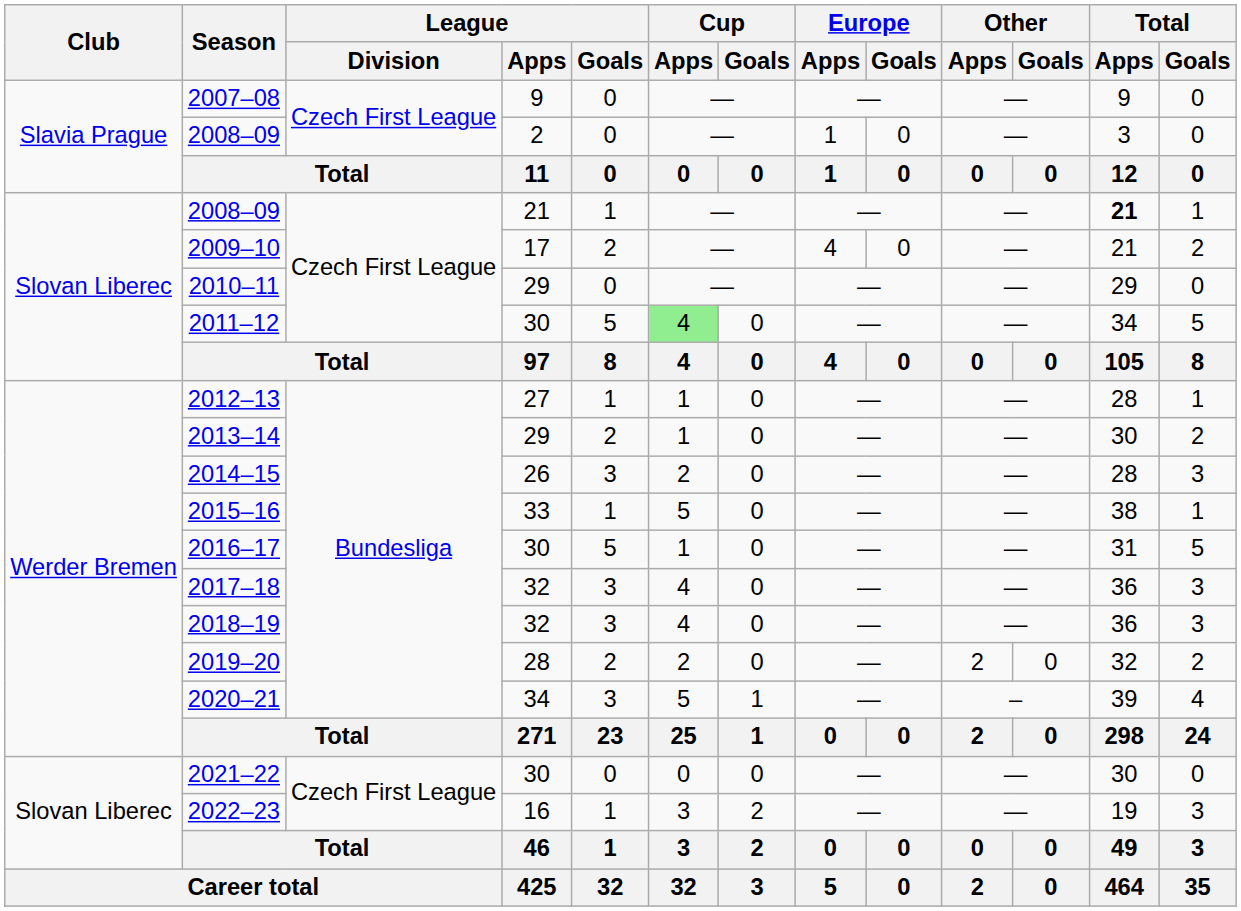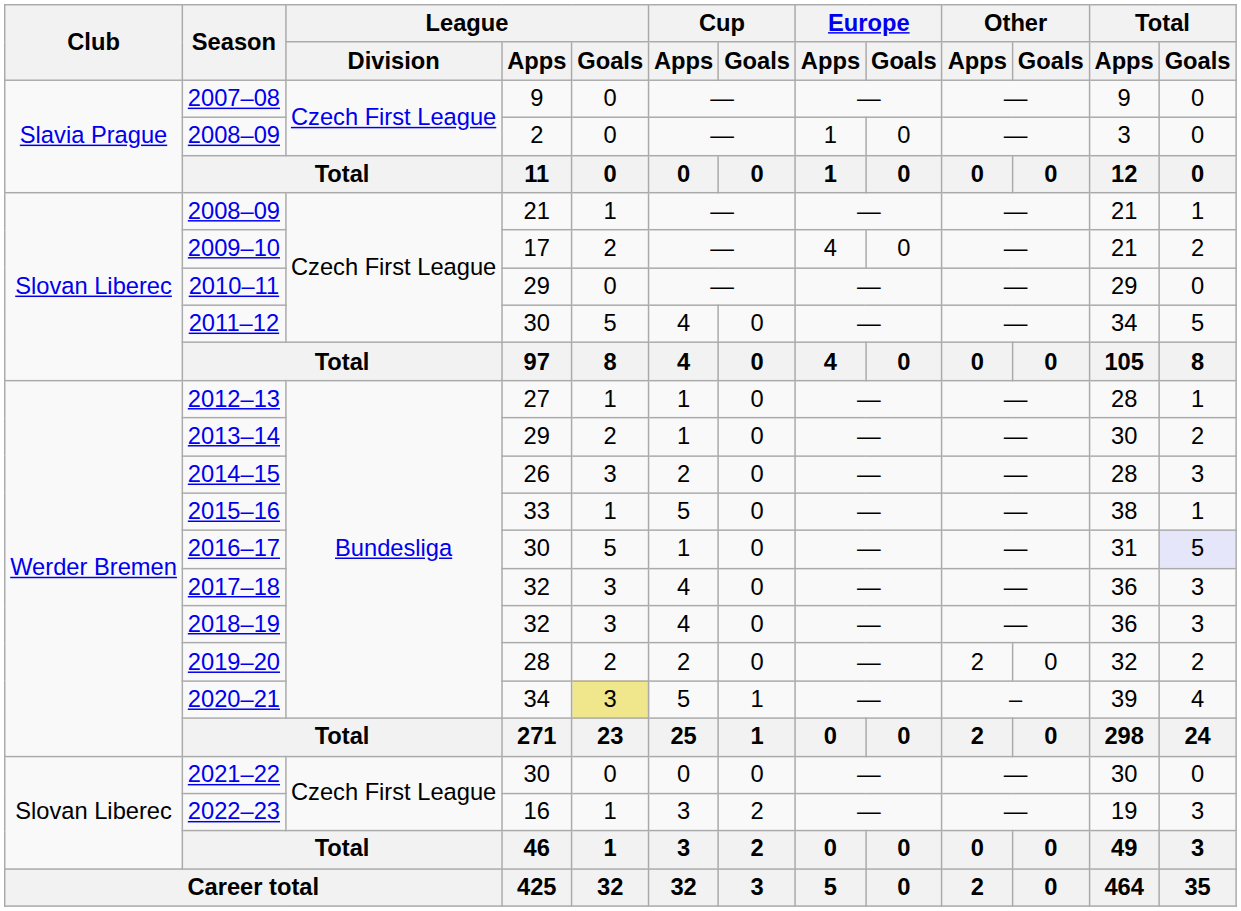(1124, 211) bold -> (1124, 211) normal
(684, 323) lightgreen background -> (684, 323) no background
(1198, 549) no background -> (1198, 549) lavender background
(610, 699) no background -> (610, 699) khaki background
